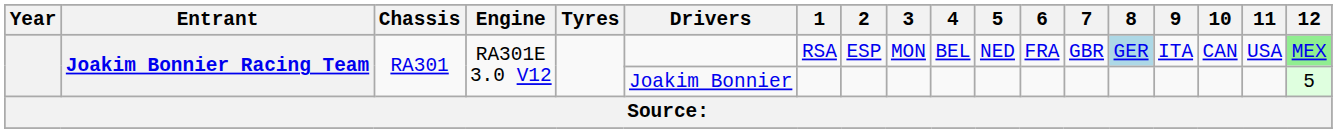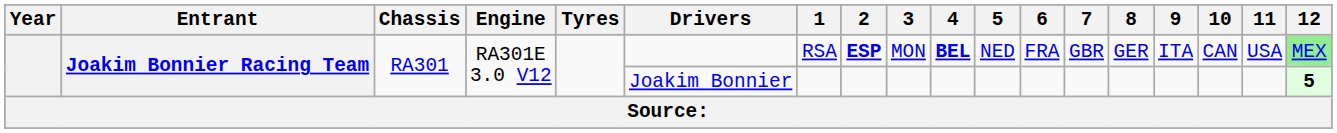(864, 51) normal -> (864, 51) bold
(953, 51) normal -> (953, 51) bold
(1131, 51) lightblue background -> (1131, 51) no background
(1309, 82) normal -> (1309, 82) bold
